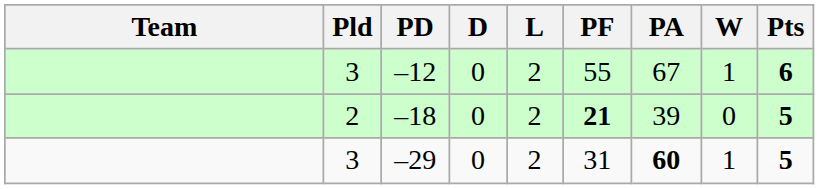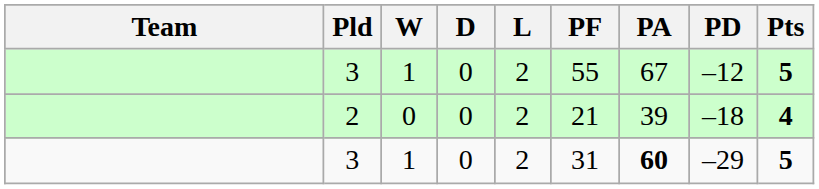columns swapped: (729, 26) <-> (415, 26)
(786, 71) 6 -> (786, 71) 5
(597, 115) bold -> (585, 115) normal
(786, 115) 5 -> (786, 115) 4
